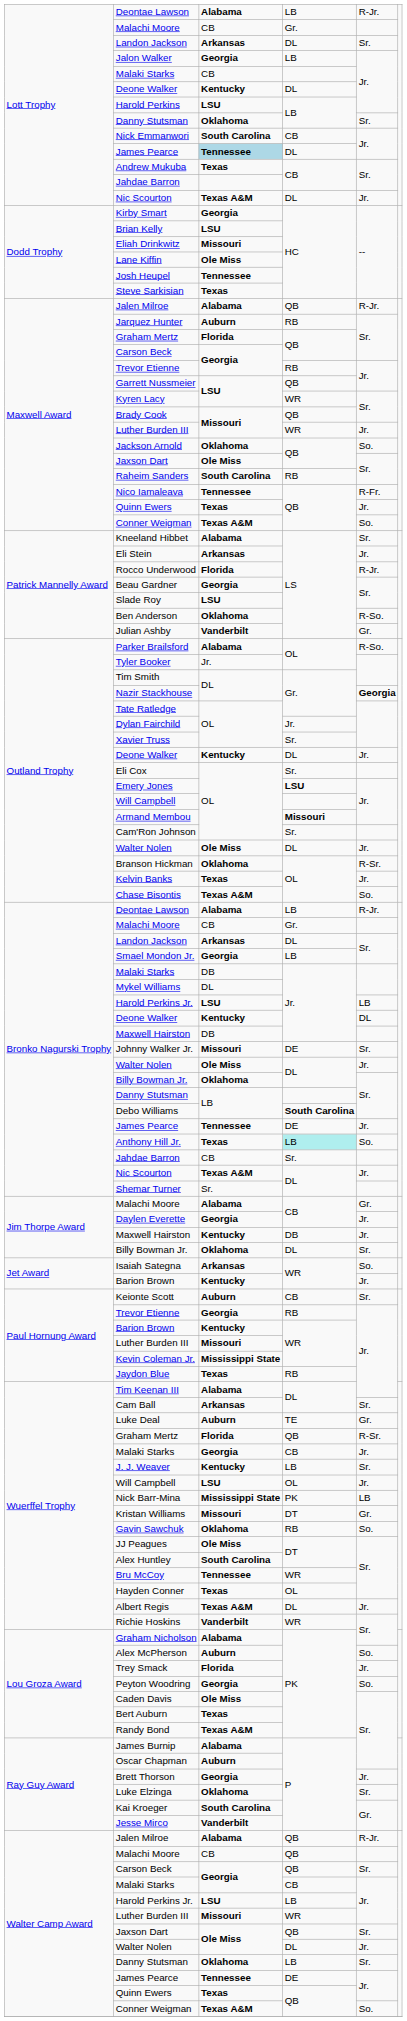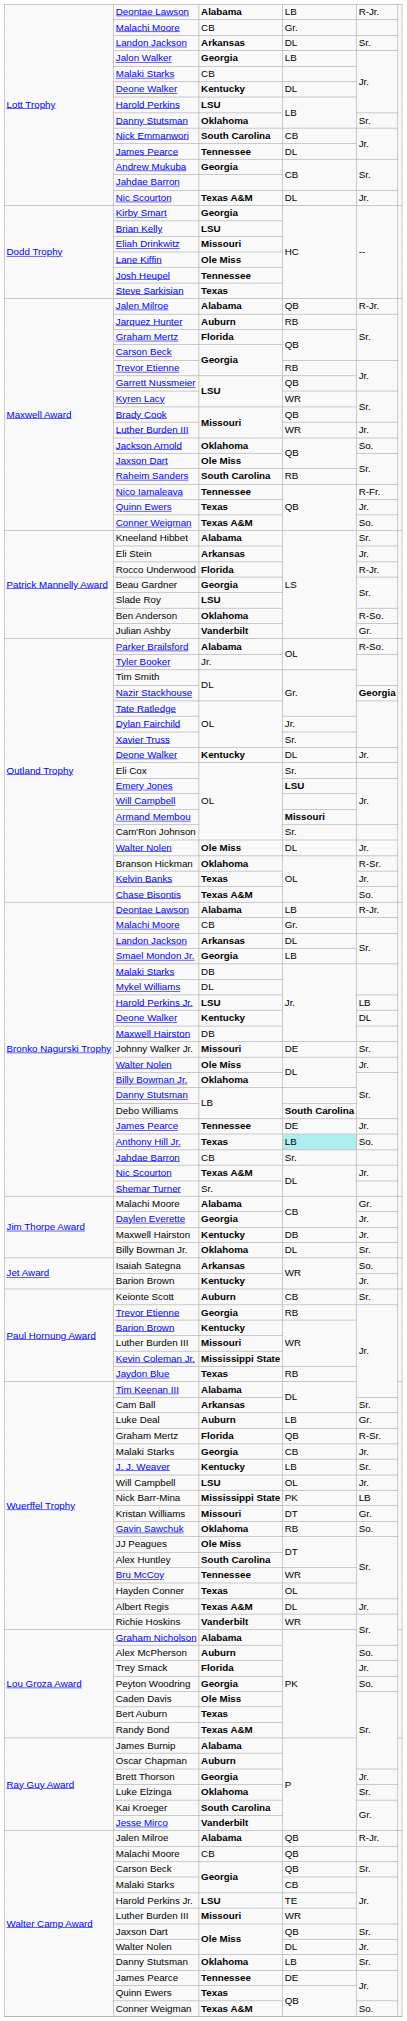(226, 151) lightblue background -> (226, 151) no background
(215, 167) Texas -> (220, 167) Georgia
(291, 1420) TE -> (291, 1420) LB
(291, 1900) LB -> (291, 1900) TE
